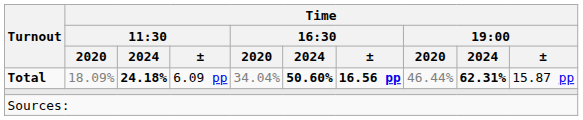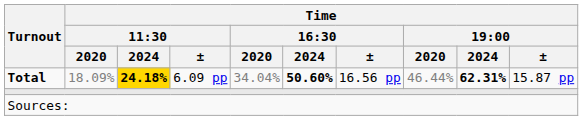(144, 78) no background -> (144, 78) gold background
(370, 78) bold -> (370, 78) normal
